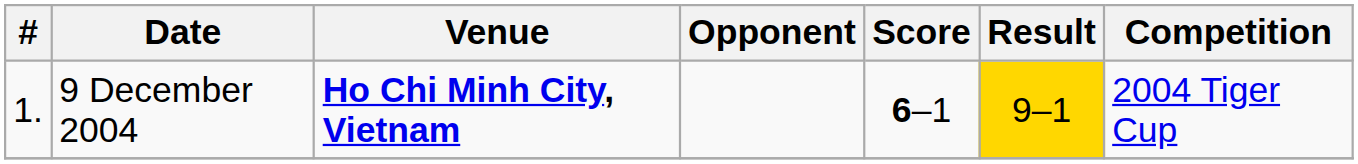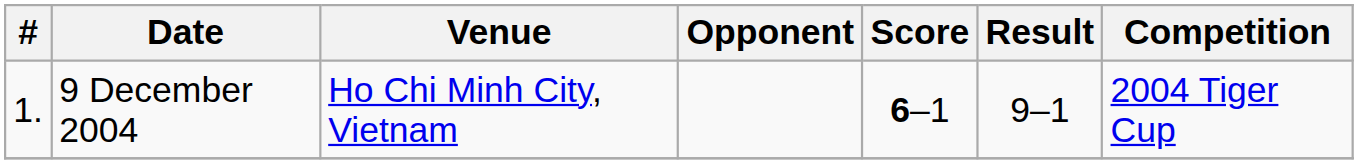(468, 108) bold -> (465, 108) normal
(1042, 108) gold background -> (1040, 108) no background
